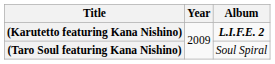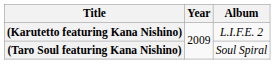(241, 31) bold -> (241, 31) normal
